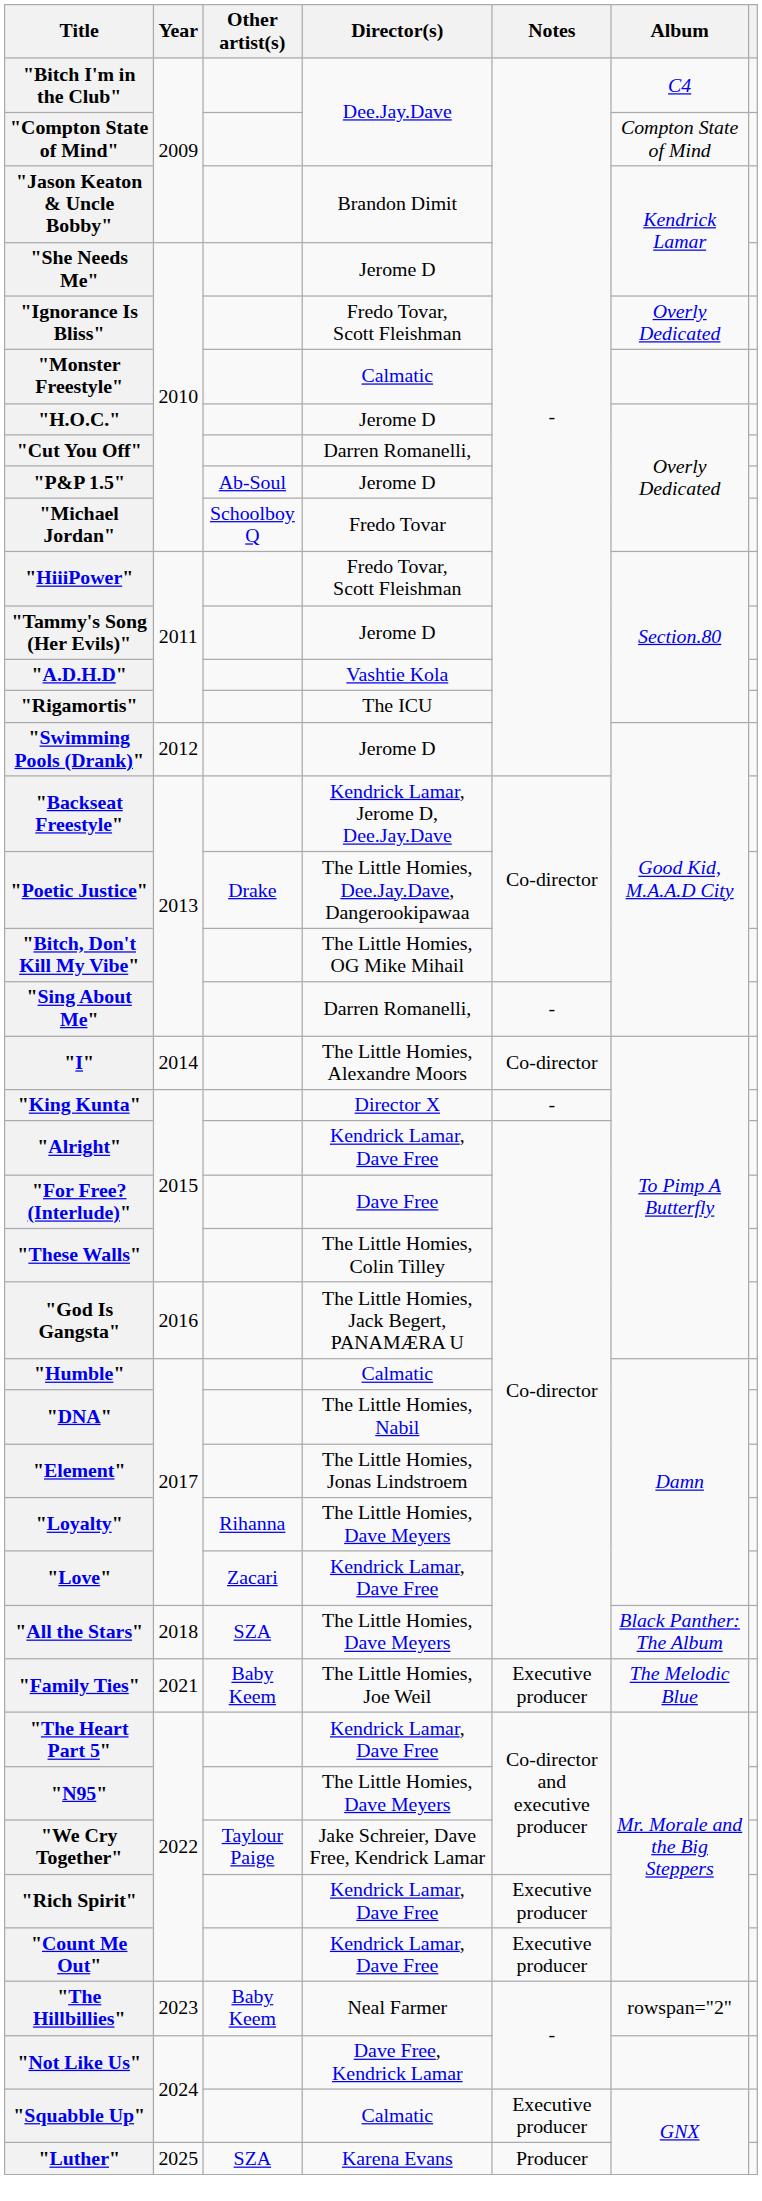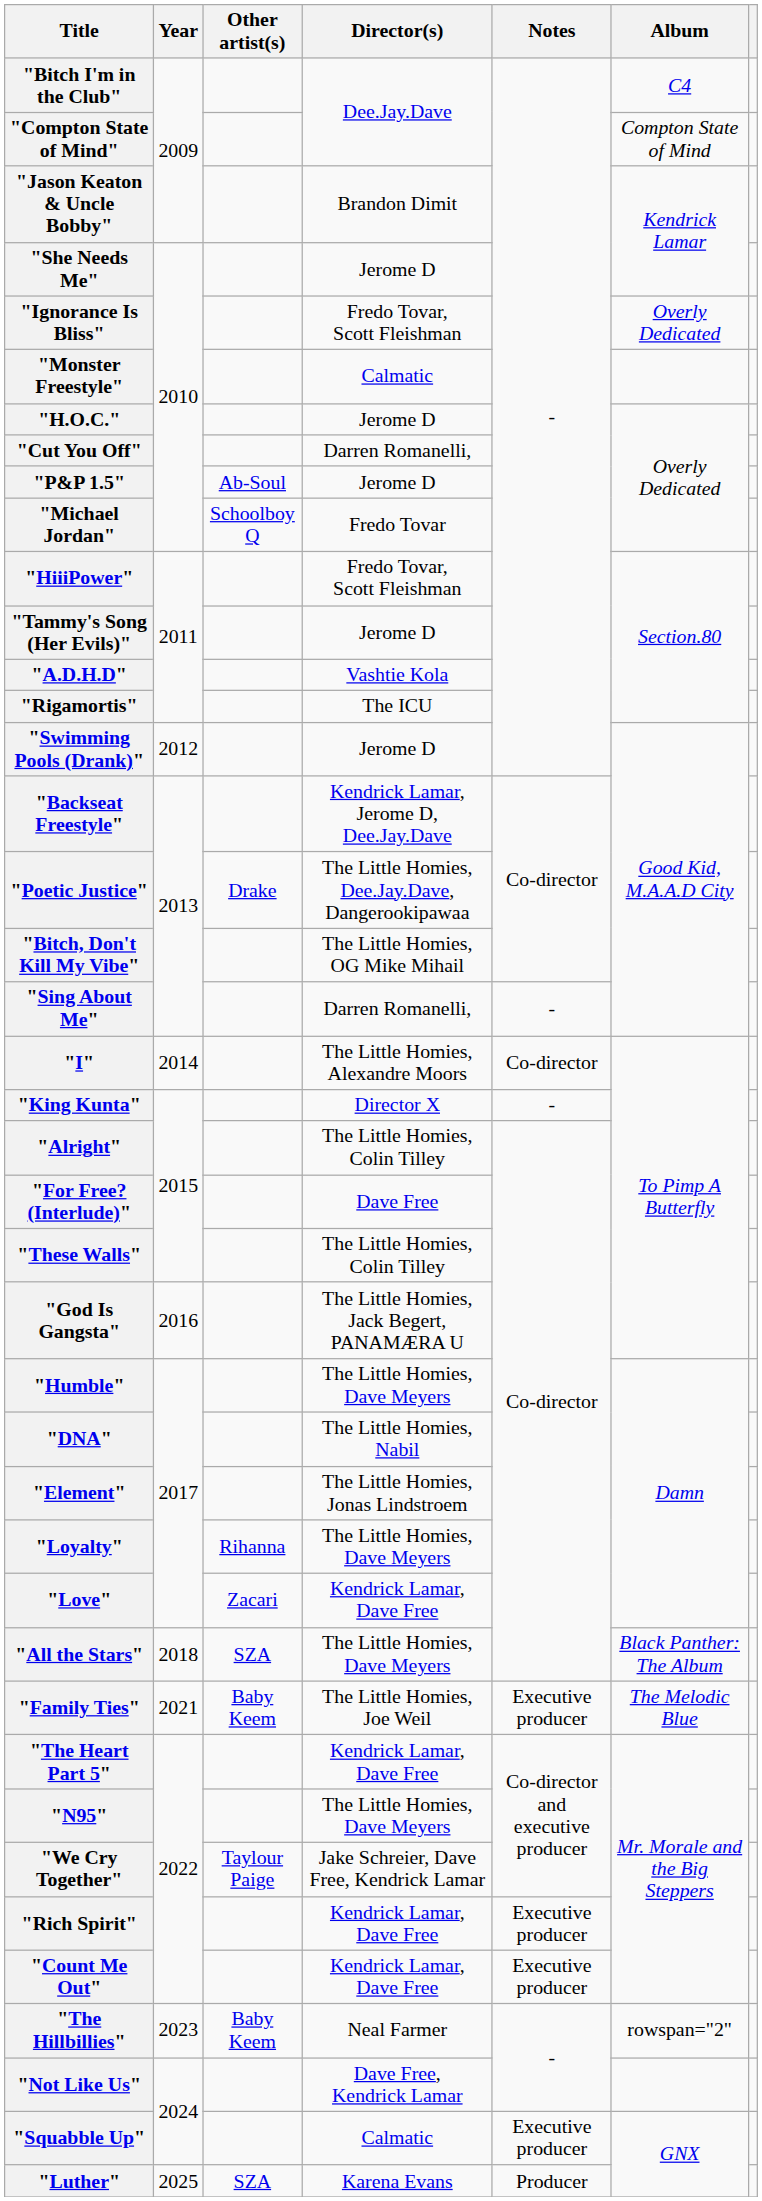(397, 1147) Kendrick Lamar, Dave Free -> (397, 1147) The Little Homies, Colin Tilley
(397, 1374) Calmatic -> (397, 1385) The Little Homies, Dave Meyers
